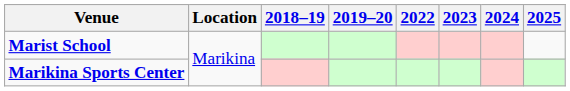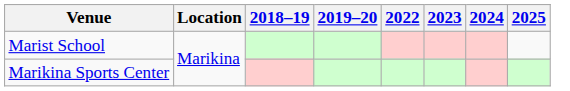(60, 45) bold -> (57, 45) normal
(96, 72) bold -> (89, 72) normal
